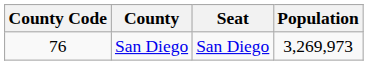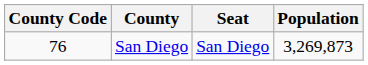(318, 45) 3,269,973 -> (318, 45) 3,269,873
